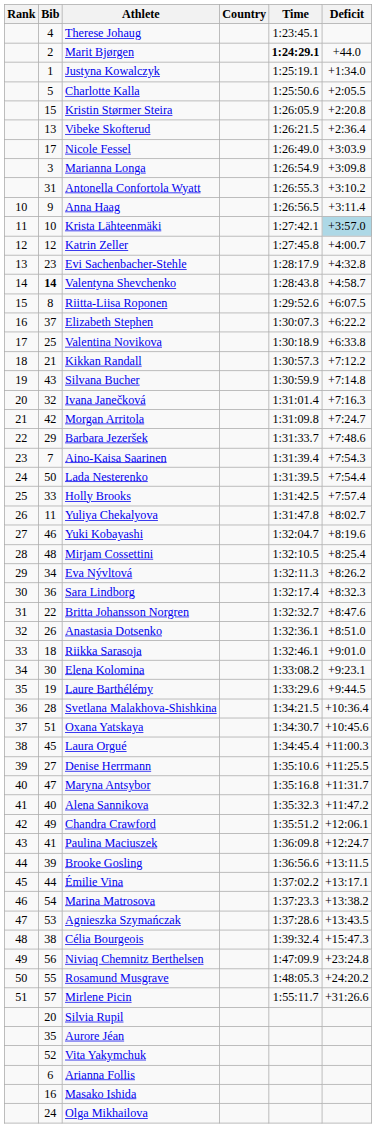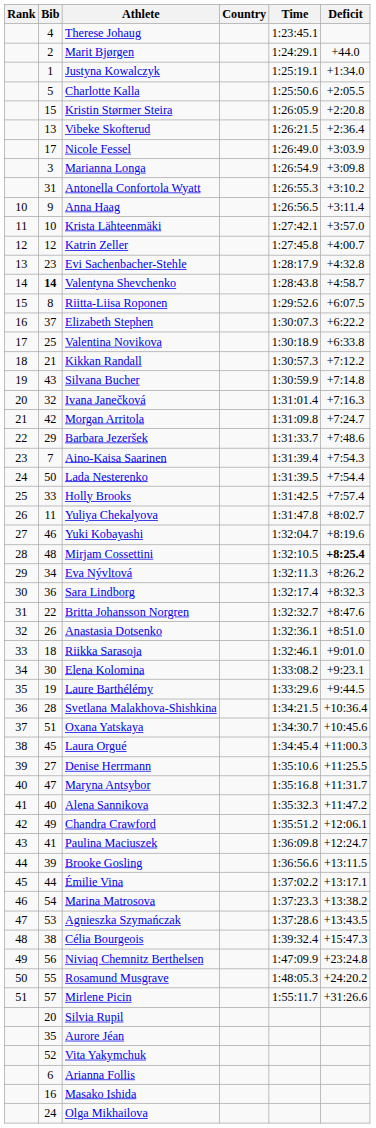(296, 52) bold -> (295, 52) normal
(347, 226) lightblue background -> (346, 226) no background
(347, 554) normal -> (346, 554) bold
